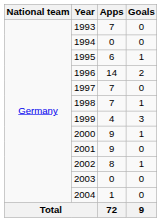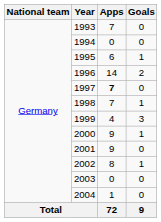(112, 88) normal -> (112, 88) bold
